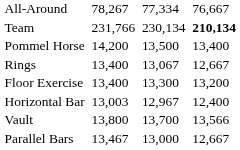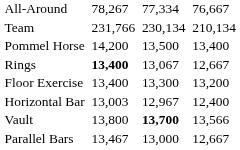(214, 27) bold -> (214, 27) normal
(110, 64) normal -> (110, 64) bold
(160, 120) normal -> (160, 120) bold
